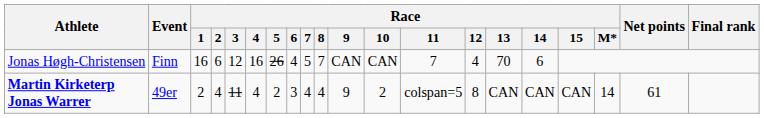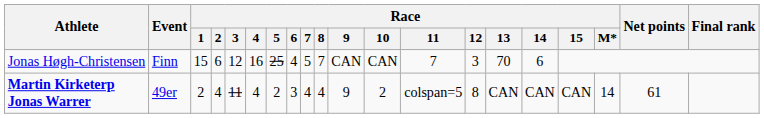(201, 61) 16 -> (201, 61) 15
(277, 61) 26 -> (277, 61) 25
(475, 61) 4 -> (475, 61) 3
